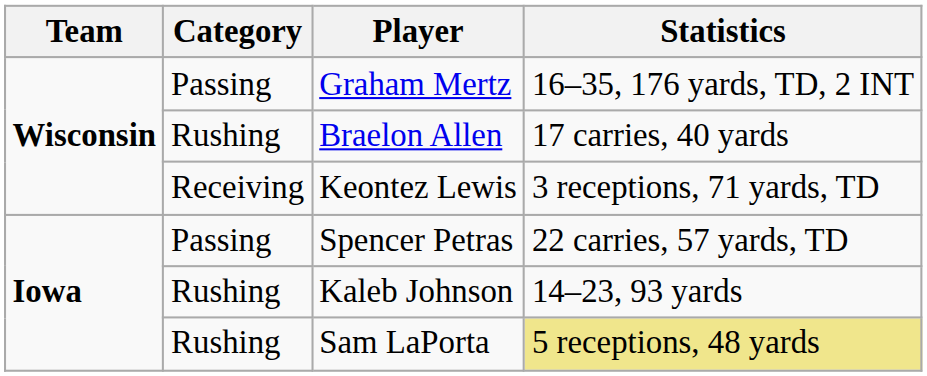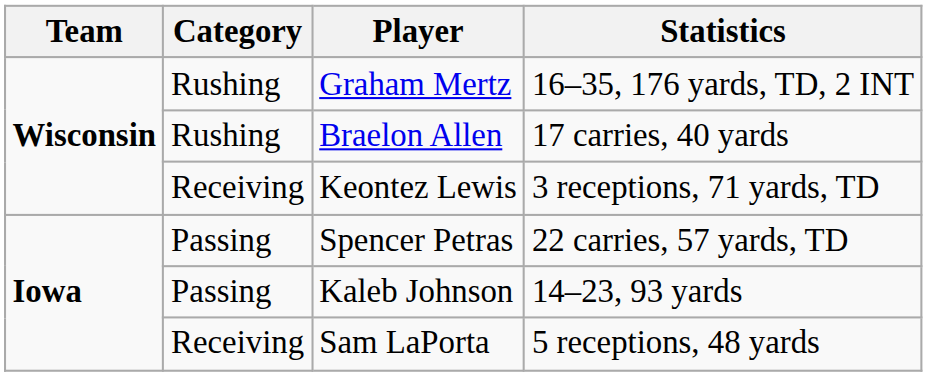(221, 83) Passing -> (226, 83) Rushing
(226, 291) Rushing -> (221, 291) Passing
(226, 343) Rushing -> (238, 343) Receiving
(676, 343) khaki background -> (676, 343) no background
